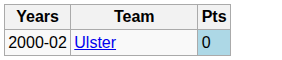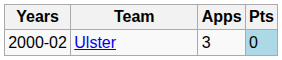+ column: (222, 17)
